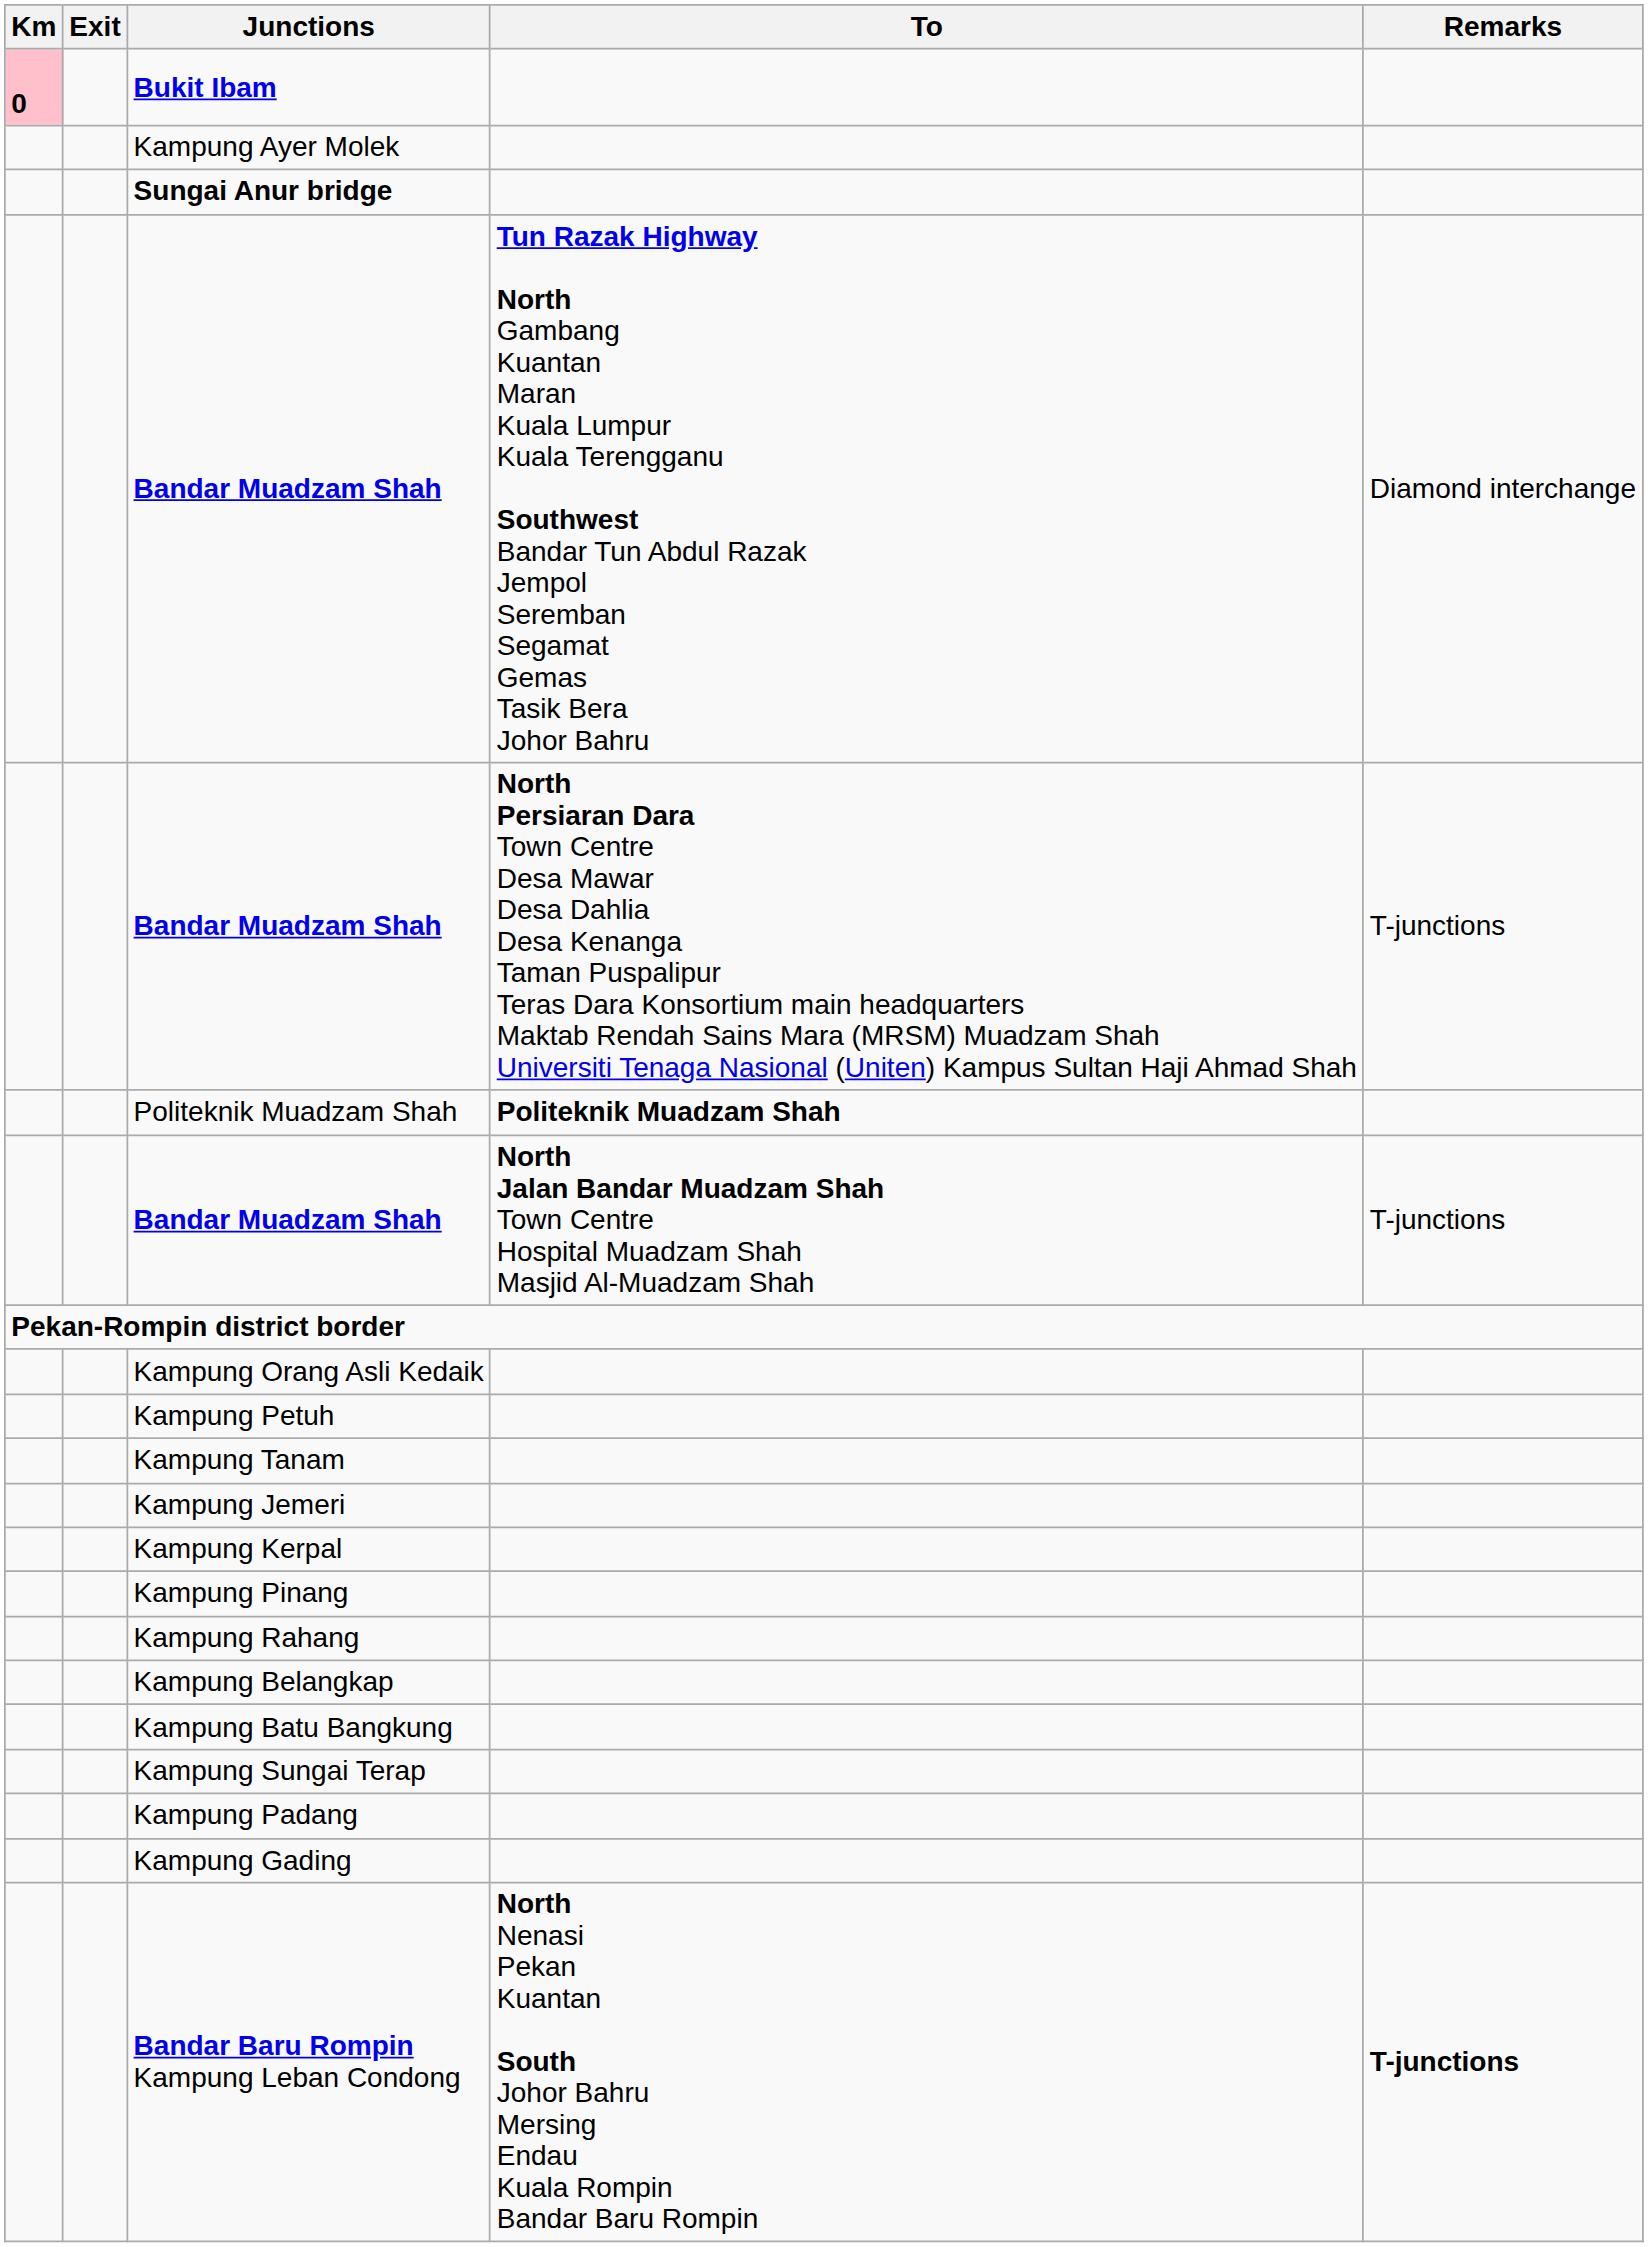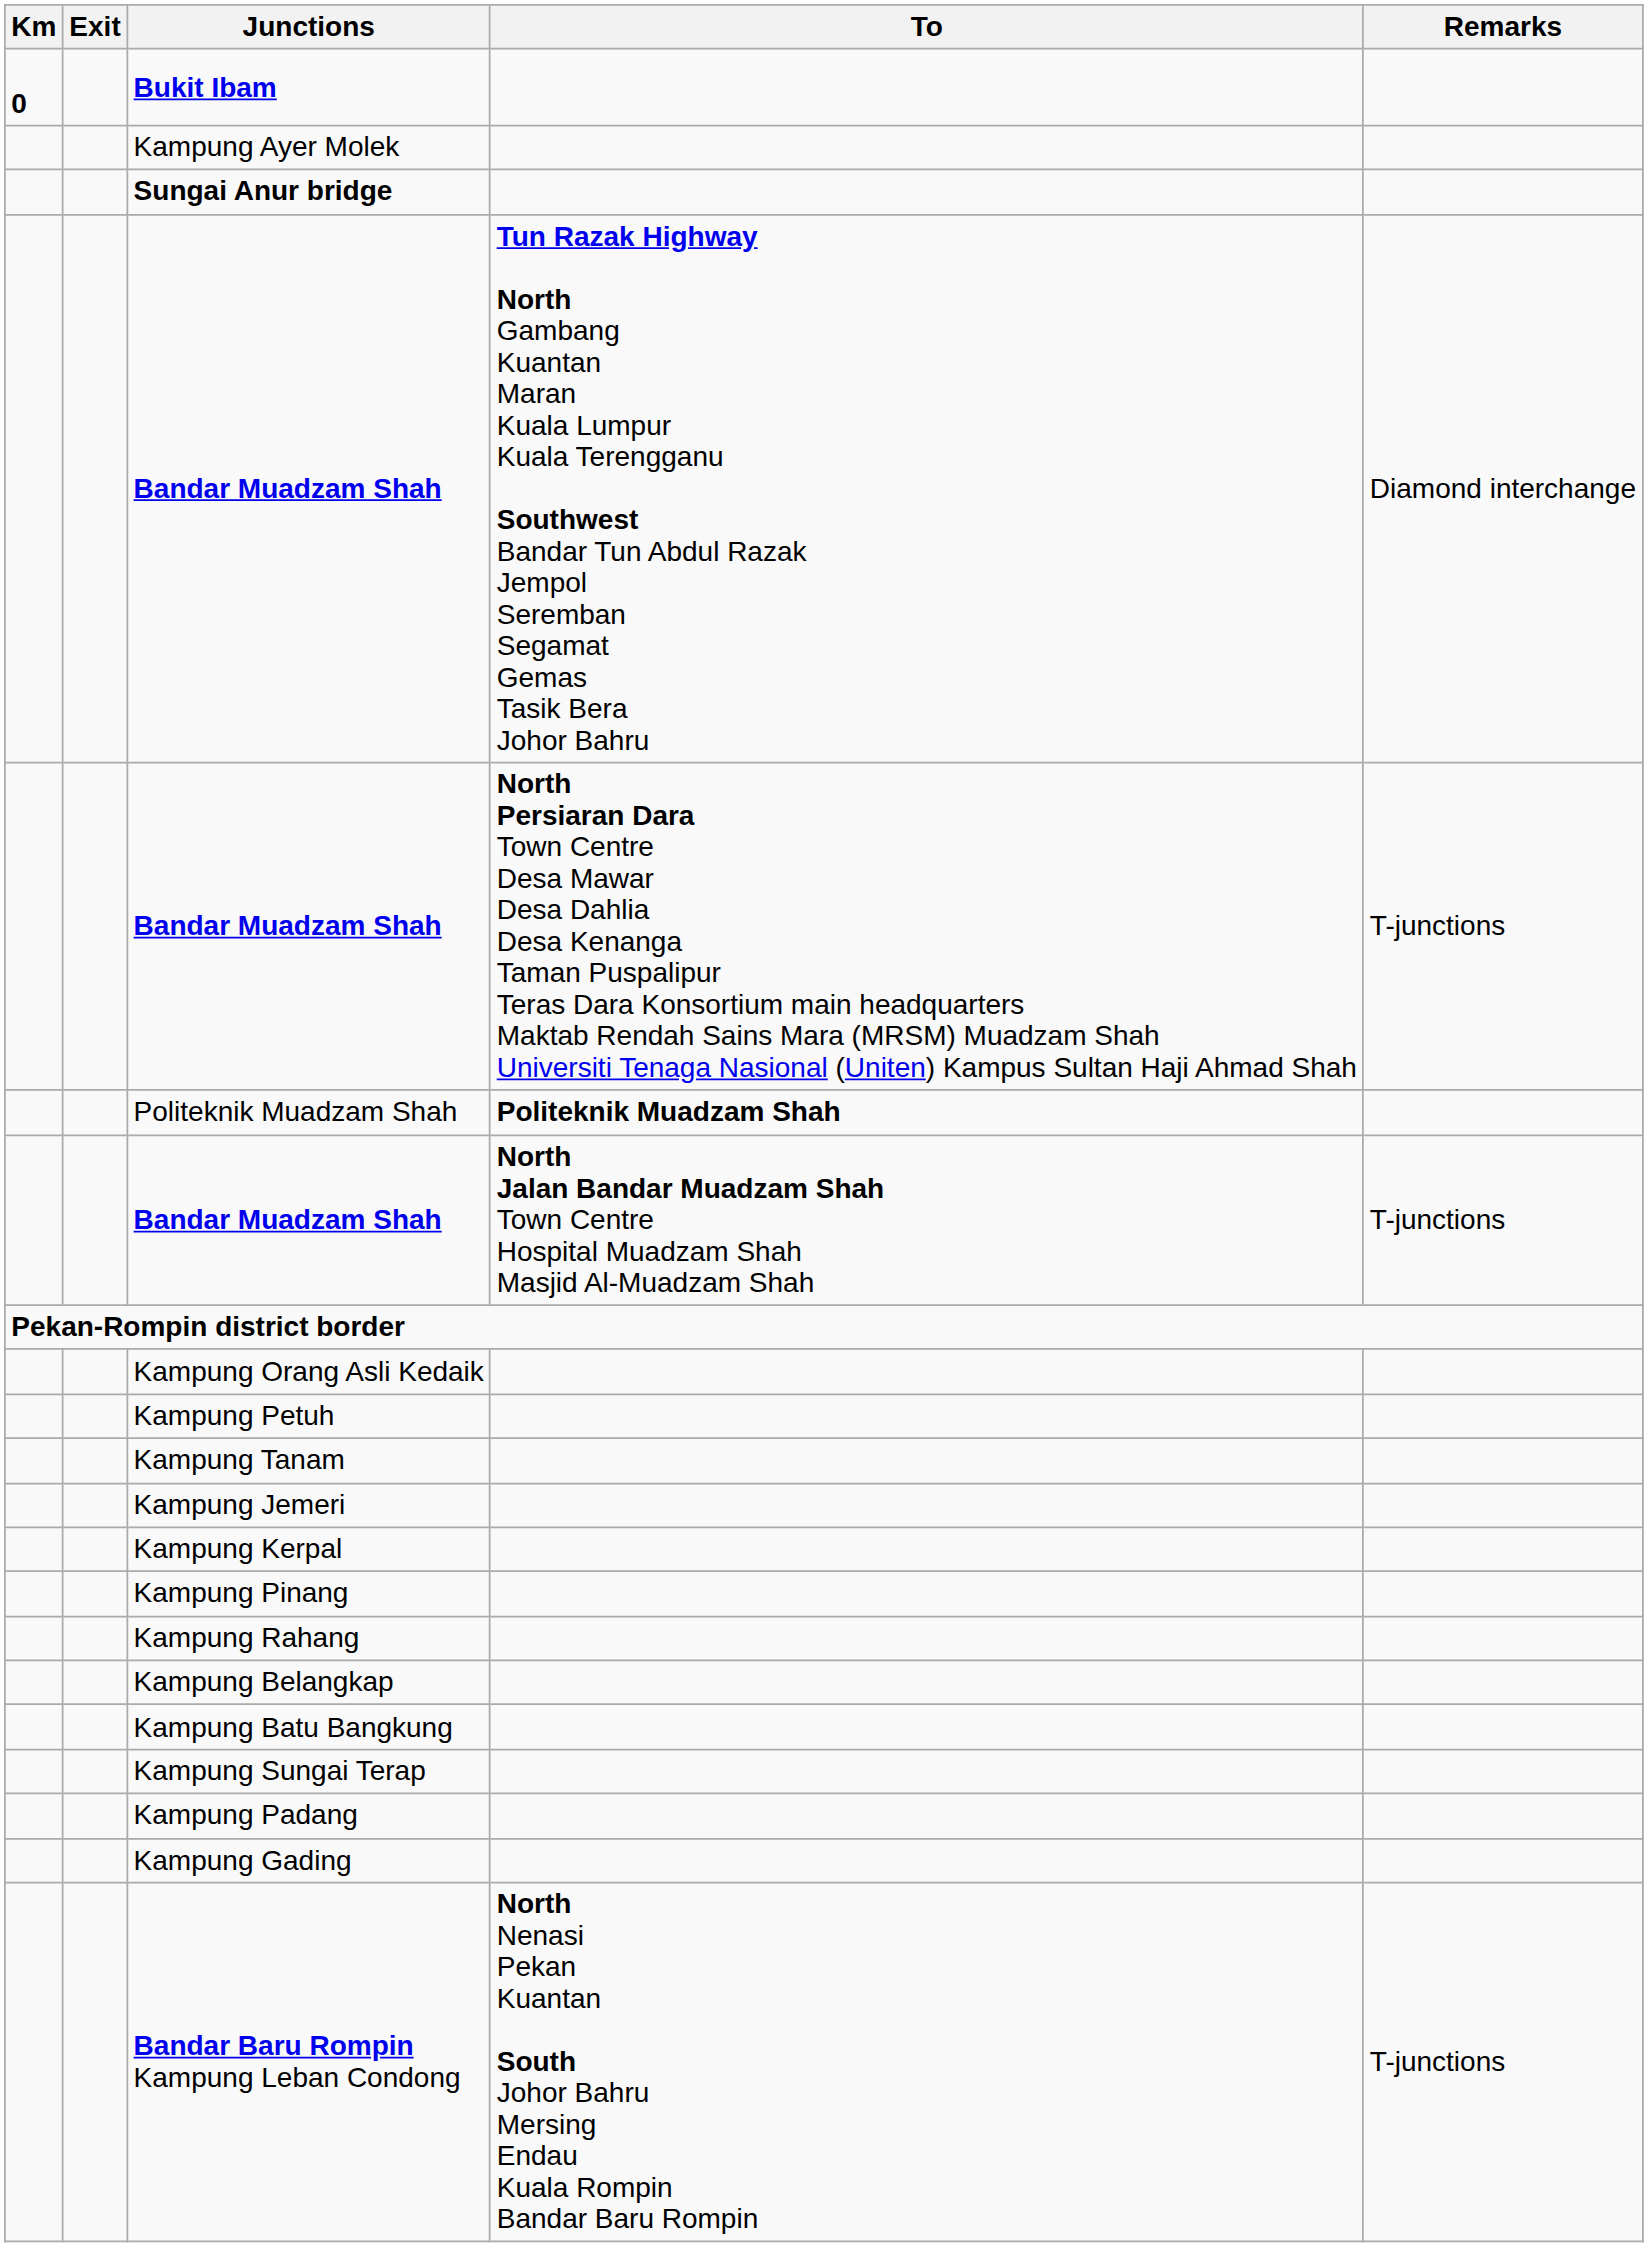(19, 102) pink background -> (19, 102) no background
(1444, 2061) bold -> (1438, 2061) normal
